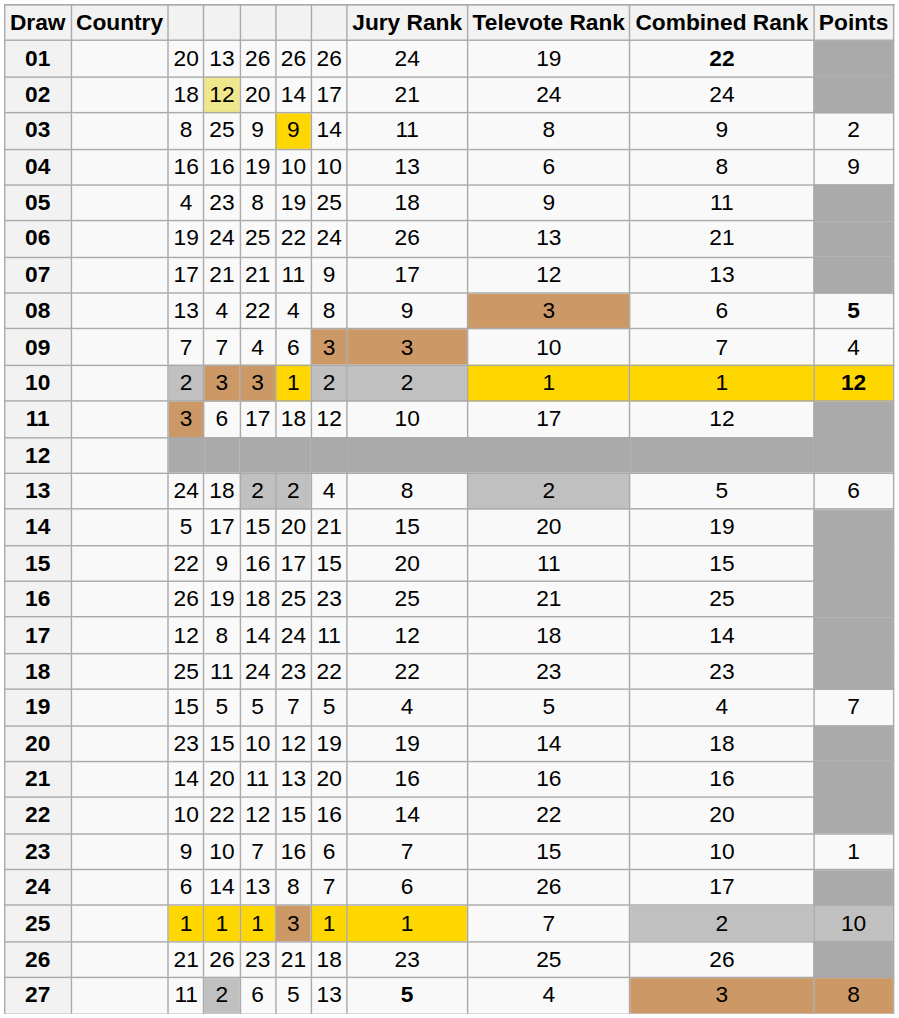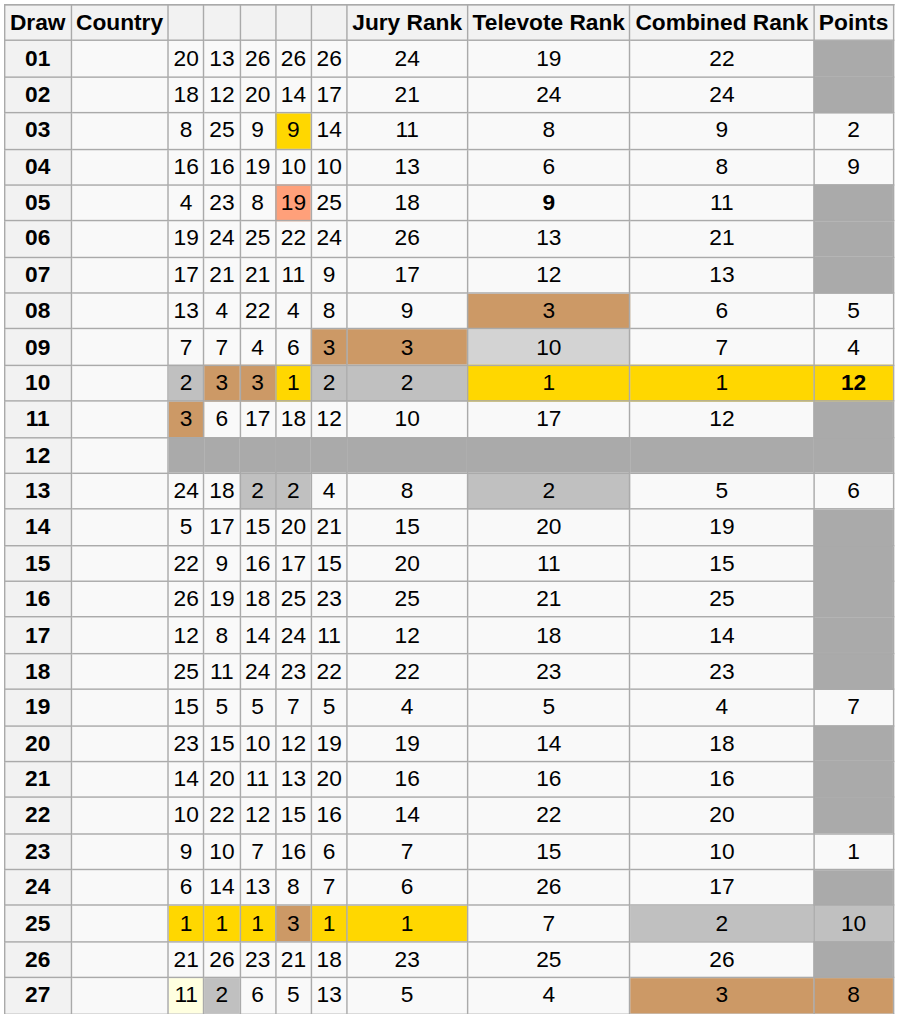(722, 58) bold -> (722, 58) normal
(222, 94) khaki background -> (222, 94) no background
(293, 202) no background -> (293, 202) lightsalmon background
(549, 202) normal -> (549, 202) bold
(854, 310) bold -> (854, 310) normal
(549, 346) no background -> (549, 346) lightgrey background
(186, 995) no background -> (186, 995) lightyellow background
(407, 995) bold -> (407, 995) normal
